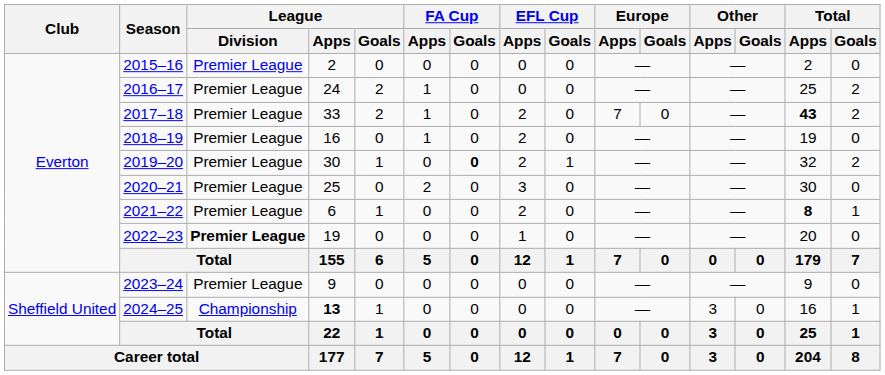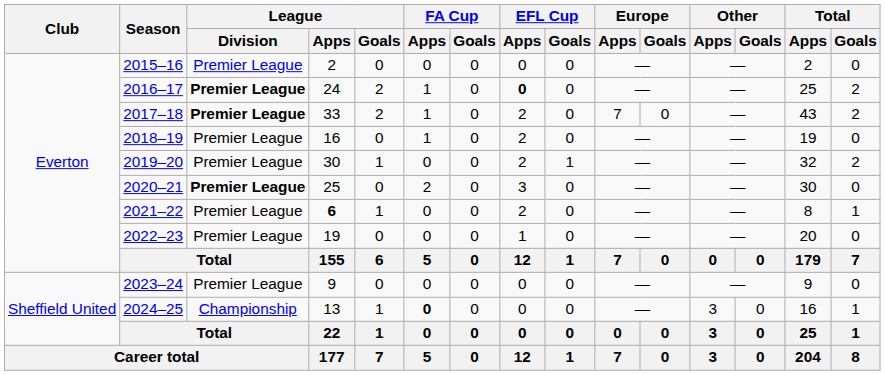(248, 89) normal -> (248, 89) bold
(522, 89) normal -> (522, 89) bold
(248, 114) normal -> (248, 114) bold
(808, 114) bold -> (808, 114) normal
(475, 162) bold -> (475, 162) normal
(248, 187) normal -> (248, 187) bold
(332, 211) normal -> (332, 211) bold
(808, 211) bold -> (808, 211) normal
(248, 235) bold -> (248, 235) normal
(332, 308) bold -> (332, 308) normal
(427, 308) normal -> (427, 308) bold
